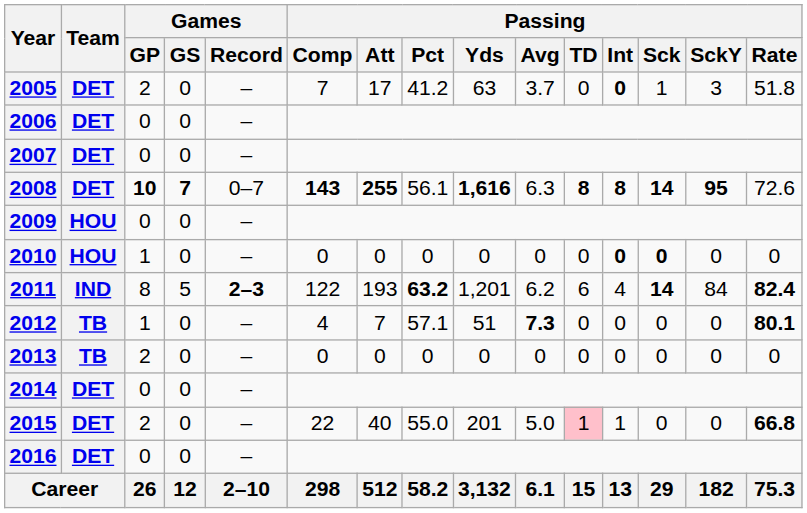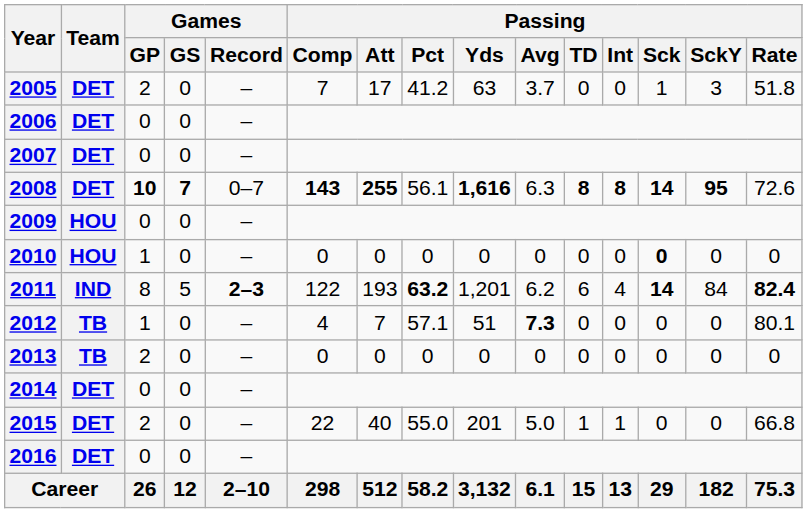(620, 88) bold -> (620, 88) normal
(620, 255) bold -> (620, 255) normal
(774, 322) bold -> (774, 322) normal
(584, 423) pink background -> (584, 423) no background
(774, 423) bold -> (774, 423) normal
